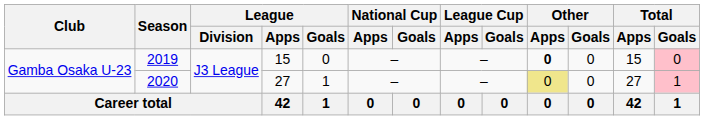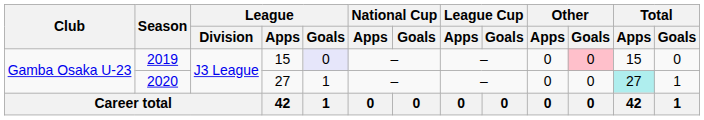(326, 59) no background -> (326, 59) lavender background
(548, 59) bold -> (548, 59) normal
(591, 59) no background -> (591, 59) pink background
(677, 59) pink background -> (677, 59) no background
(548, 81) khaki background -> (548, 81) no background
(634, 81) no background -> (634, 81) paleturquoise background
(677, 81) pink background -> (677, 81) no background
